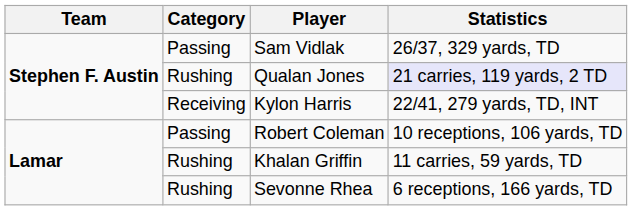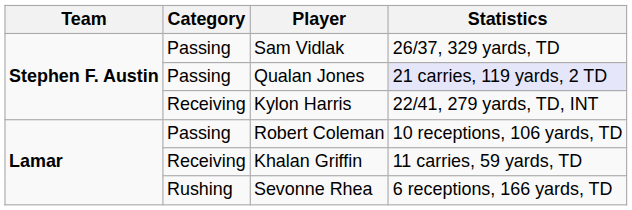(200, 76) Rushing -> (199, 76) Passing
(200, 161) Rushing -> (206, 161) Receiving
